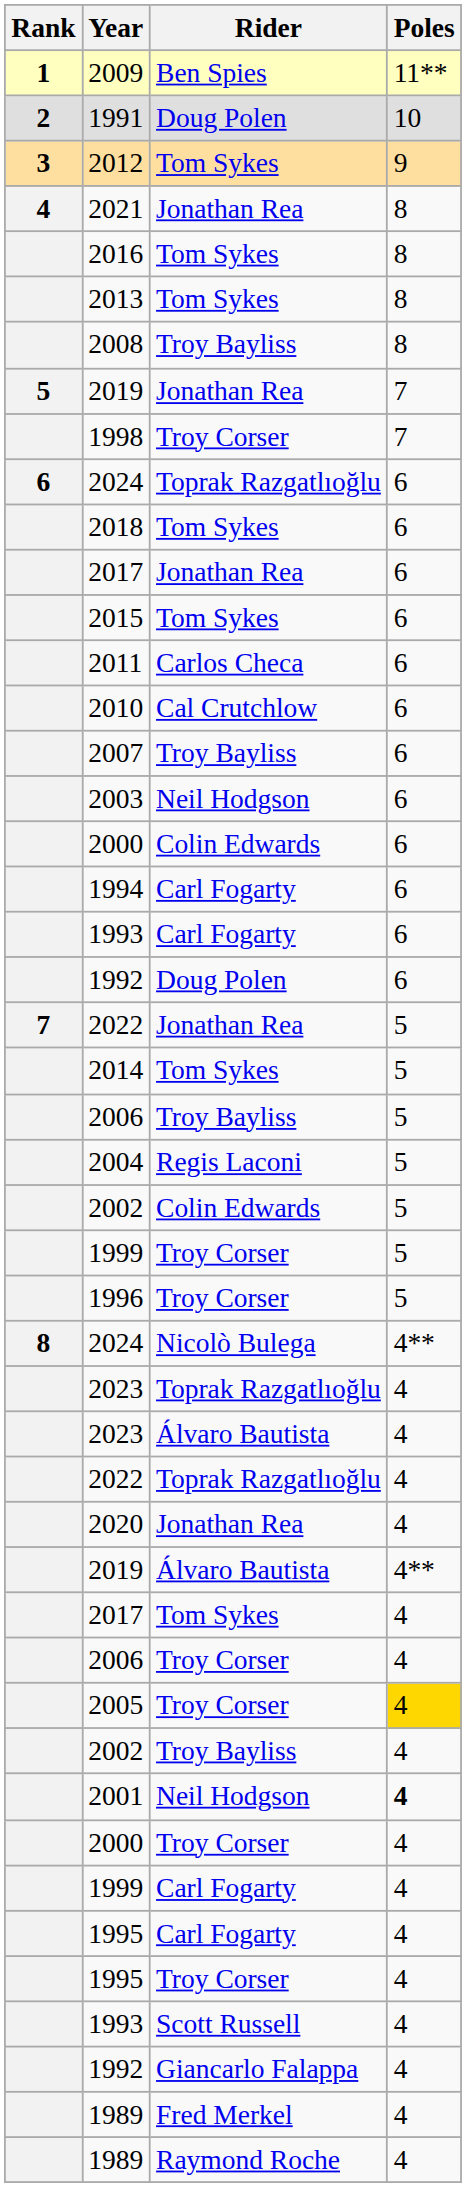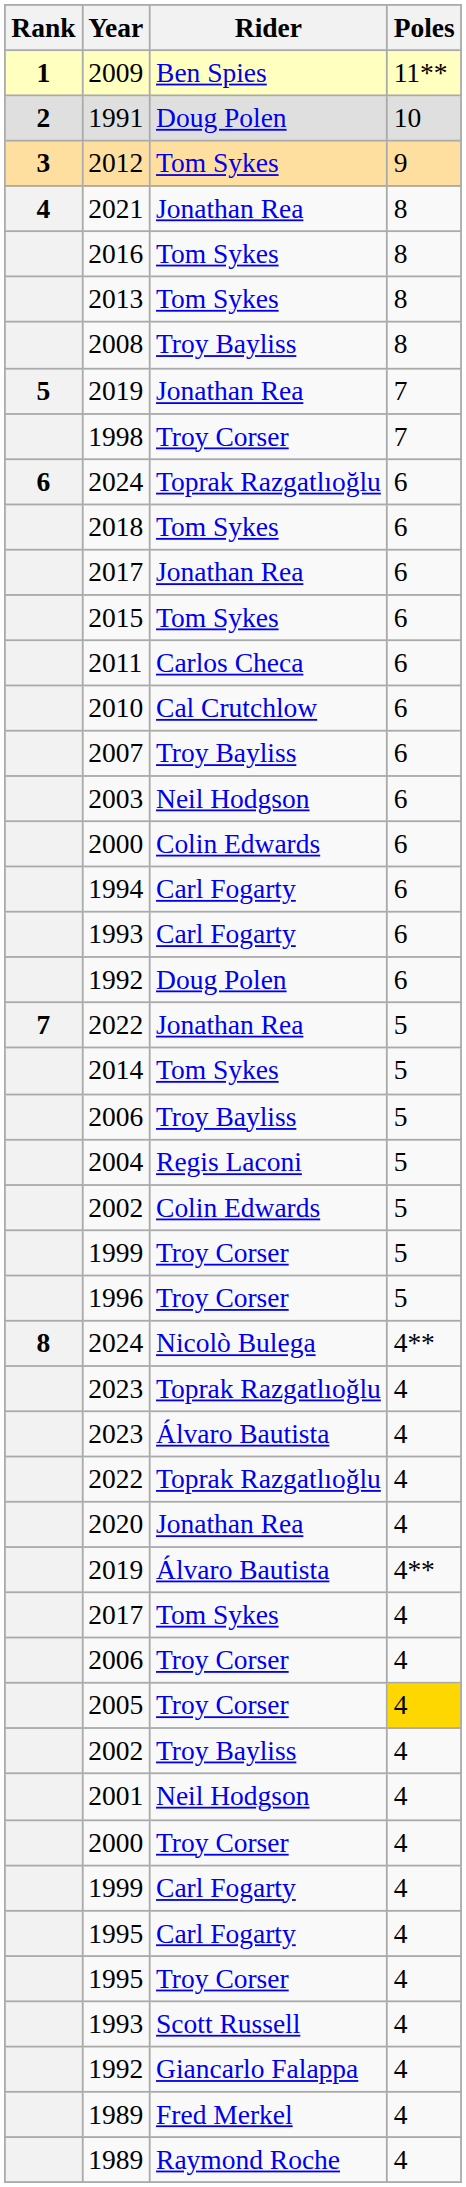(401, 1796) bold -> (401, 1796) normal
